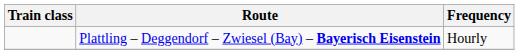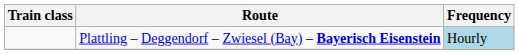(467, 37) no background -> (467, 37) lightblue background
